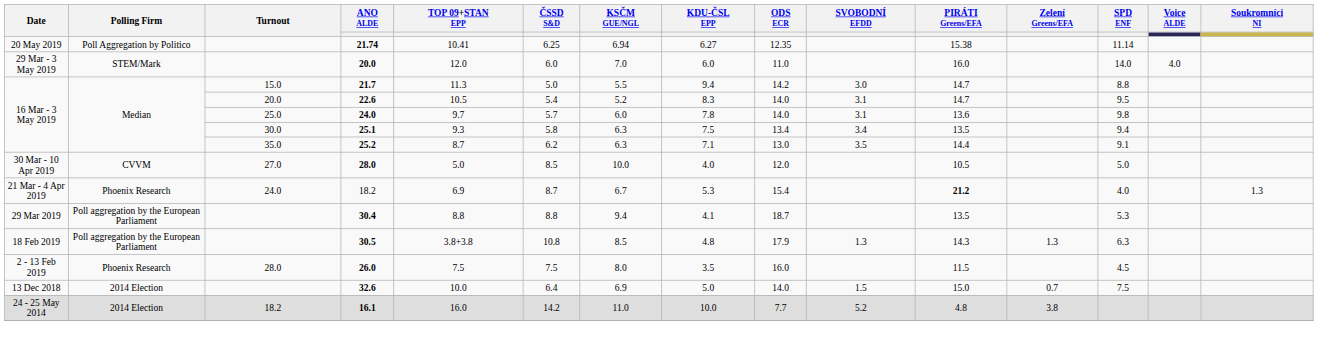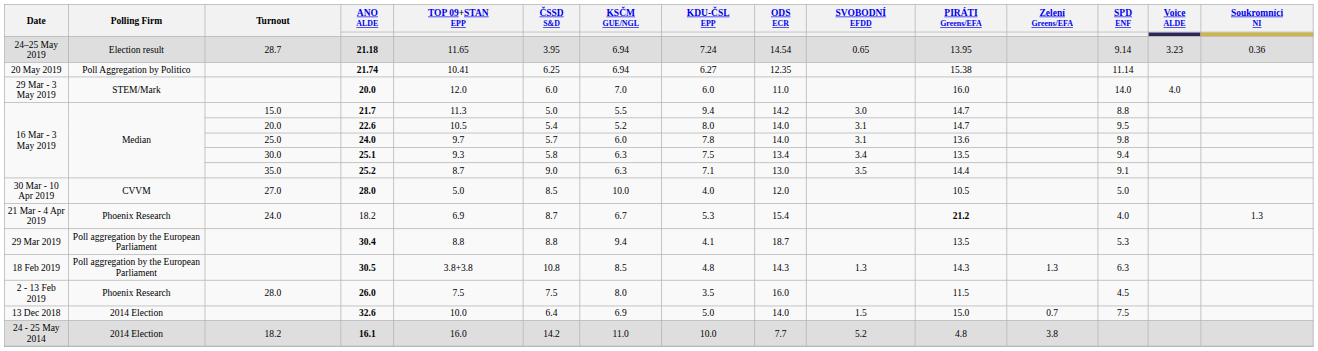+ row: (367, 50)
(708, 100) 8.3 -> (708, 126) 8.0
(552, 145) 6.2 -> (552, 171) 9.0
(781, 242) 17.9 -> (781, 268) 14.3
